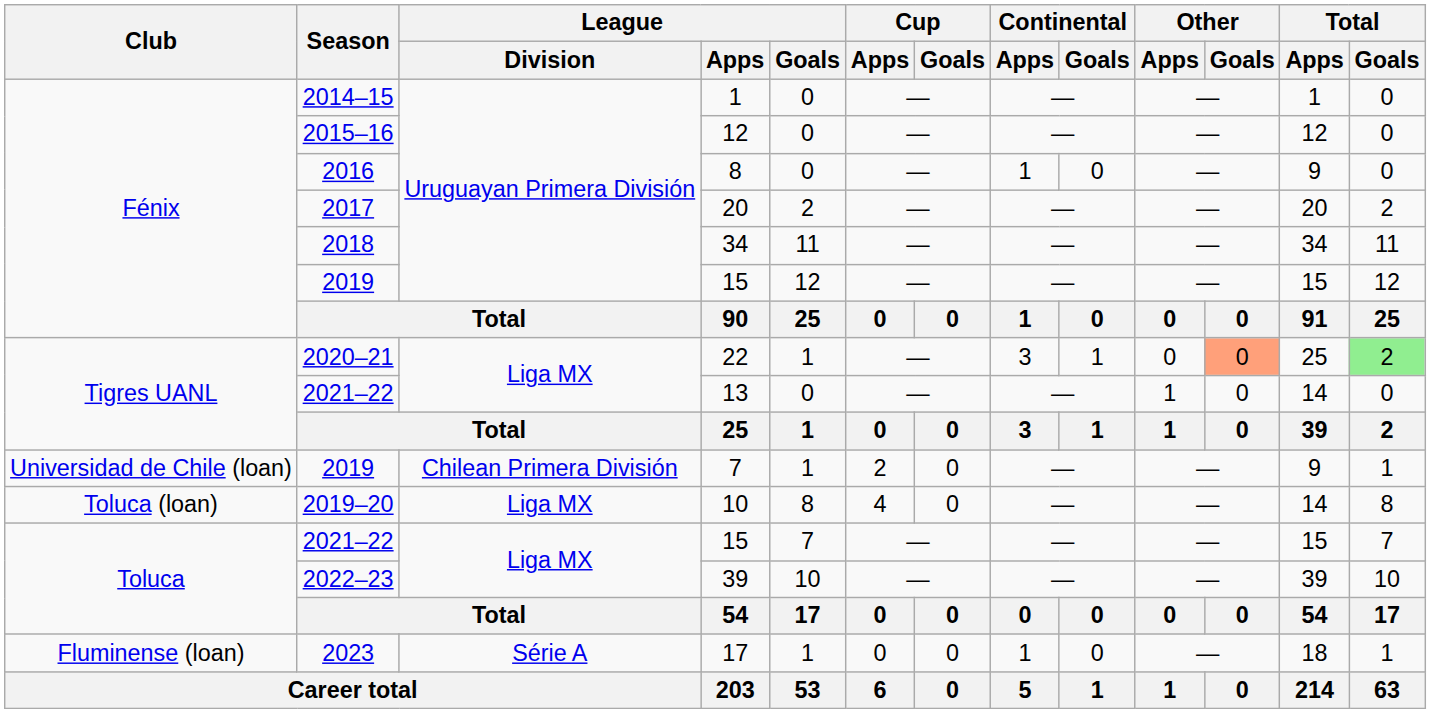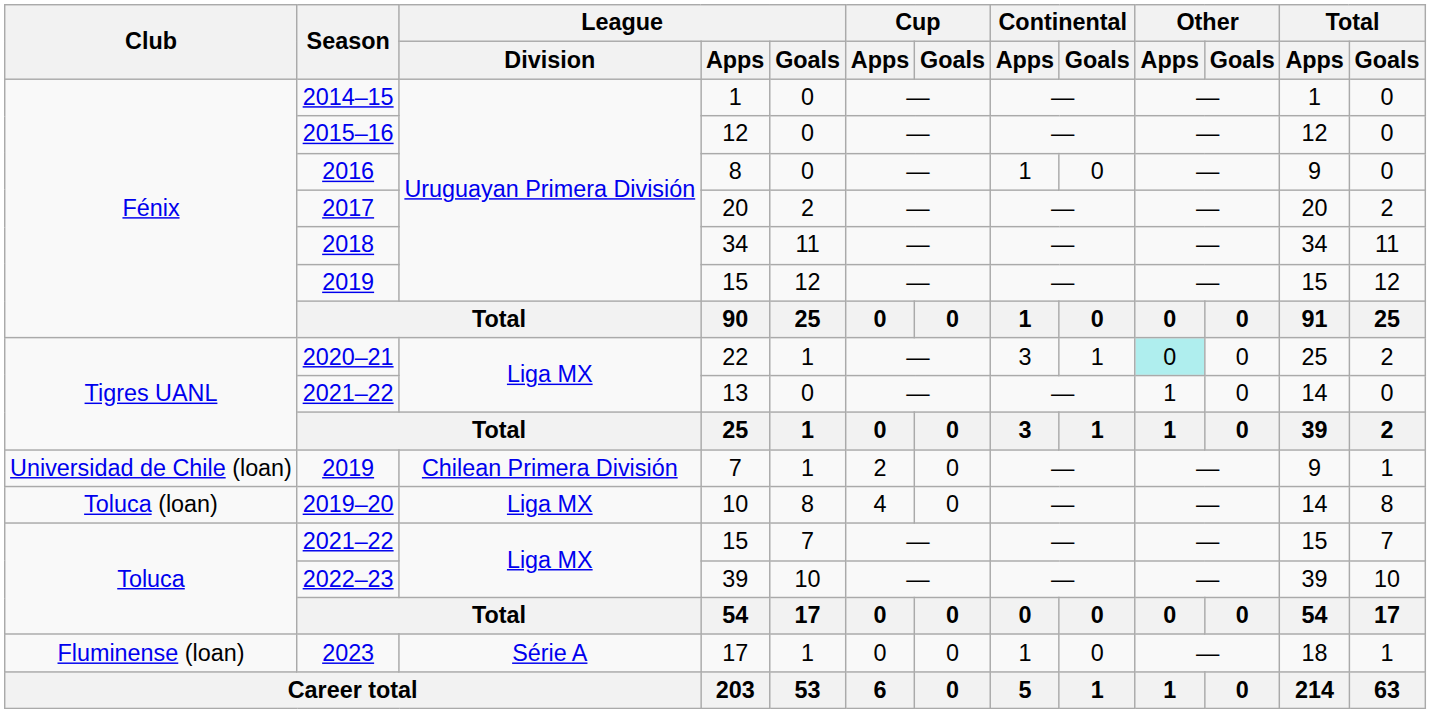(1170, 356) no background -> (1170, 356) paleturquoise background
(1242, 356) lightsalmon background -> (1242, 356) no background
(1387, 356) lightgreen background -> (1387, 356) no background
